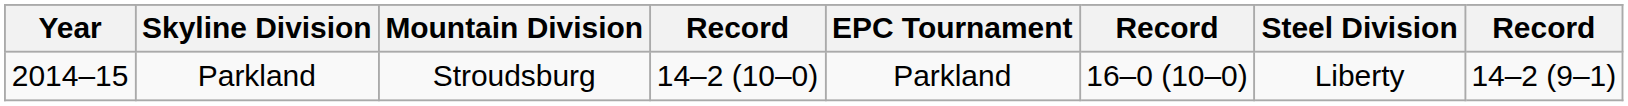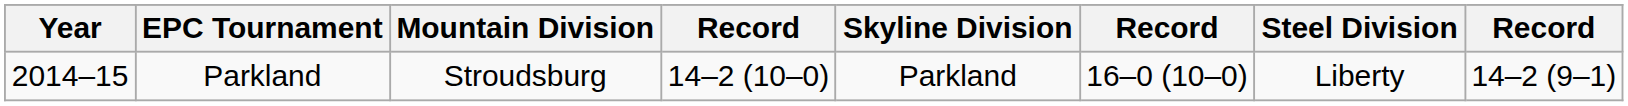columns swapped: (952, 28) <-> (257, 28)
